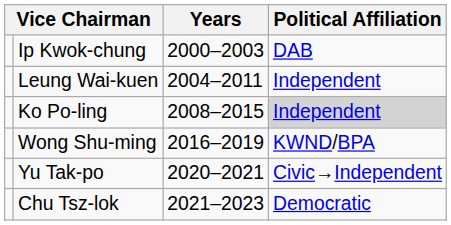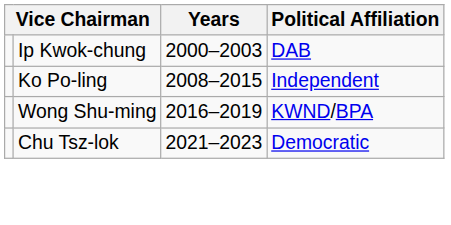- row: (88, 81)
(327, 111) lightgrey background -> (325, 81) no background
- row: (61, 173)
